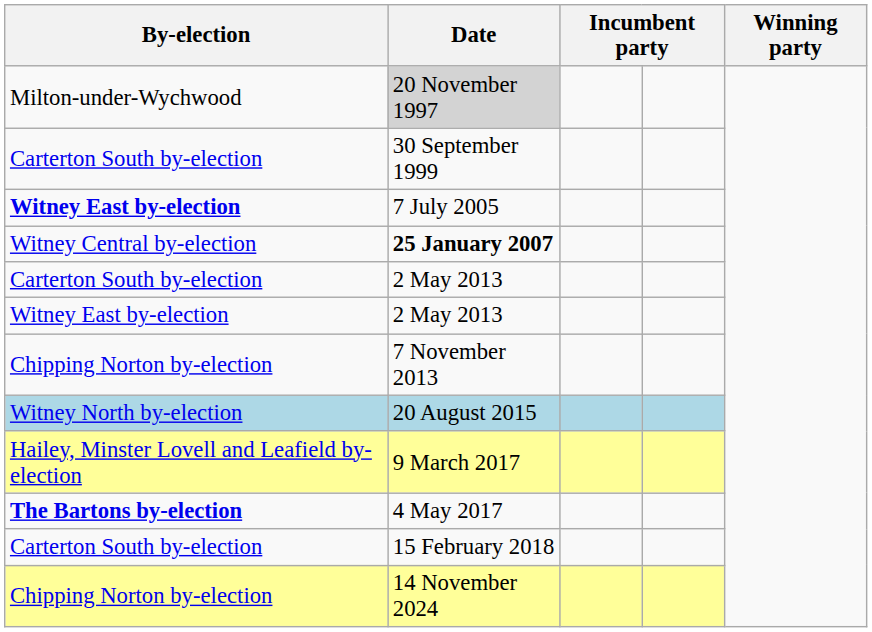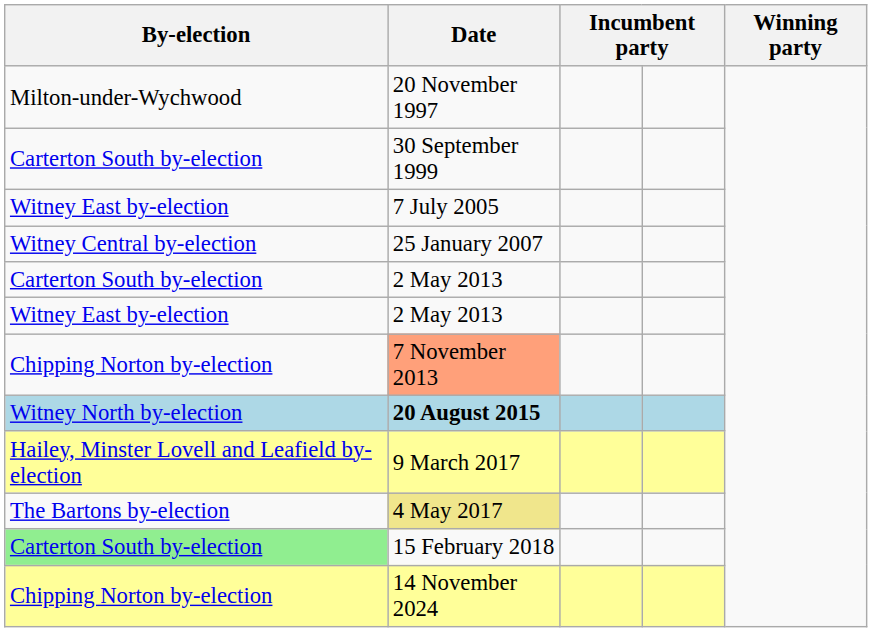(455, 96) lightgrey background -> (455, 96) no background
(125, 207) bold -> (119, 207) normal
(473, 243) bold -> (468, 243) normal
(449, 364) no background -> (449, 364) lightsalmon background
(465, 413) normal -> (467, 413) bold
(126, 510) bold -> (120, 510) normal
(448, 510) no background -> (448, 510) khaki background
(136, 546) no background -> (136, 546) lightgreen background
